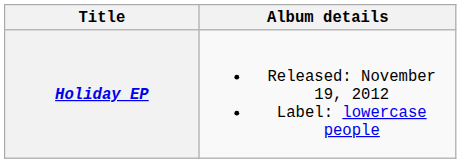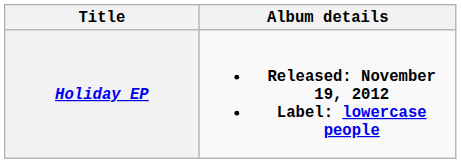(328, 103) normal -> (328, 103) bold
